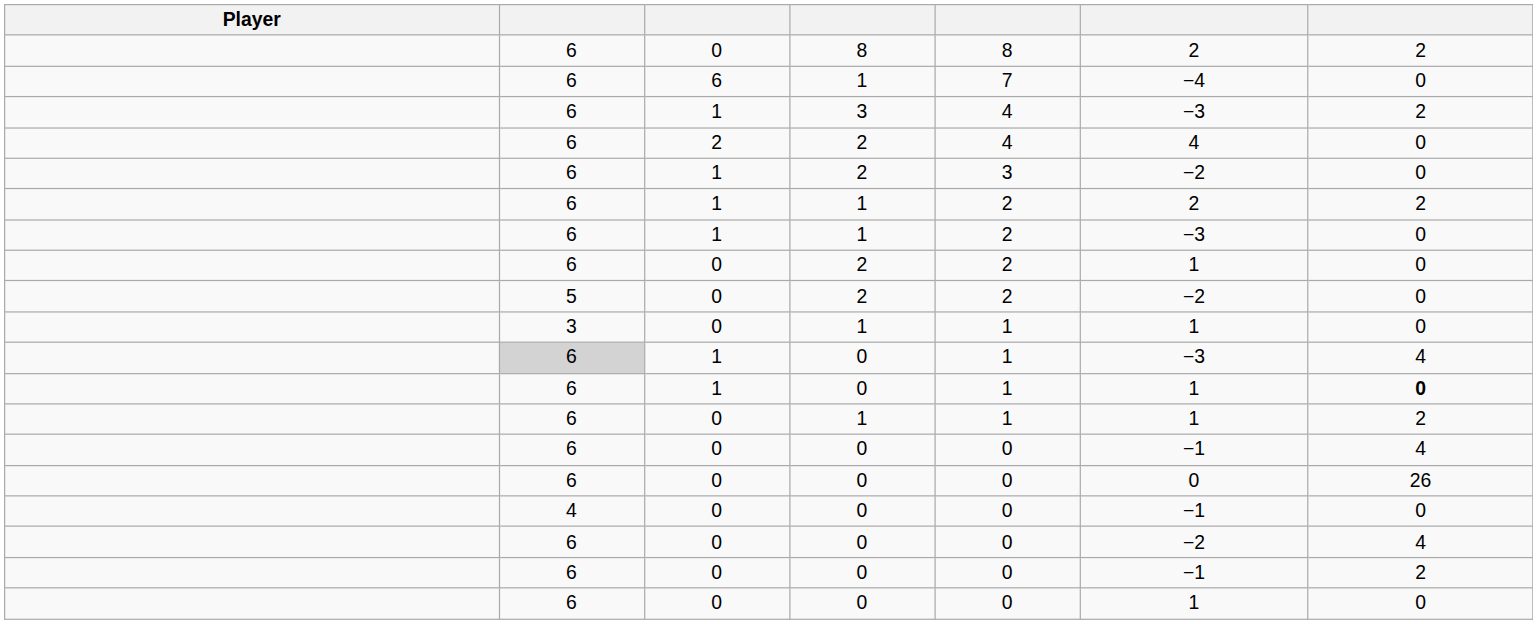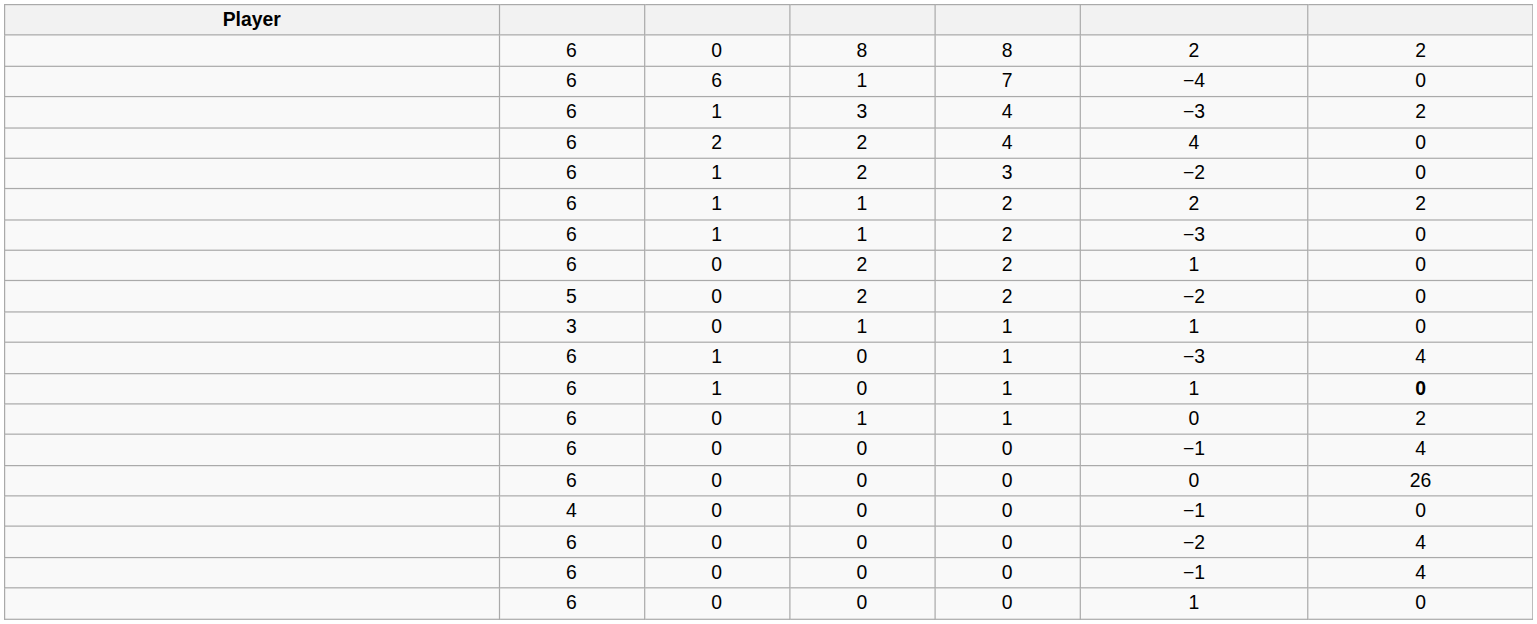(572, 357) lightgrey background -> (572, 357) no background
(1194, 419) 1 -> (1194, 419) 0
(1421, 572) 2 -> (1421, 572) 4
